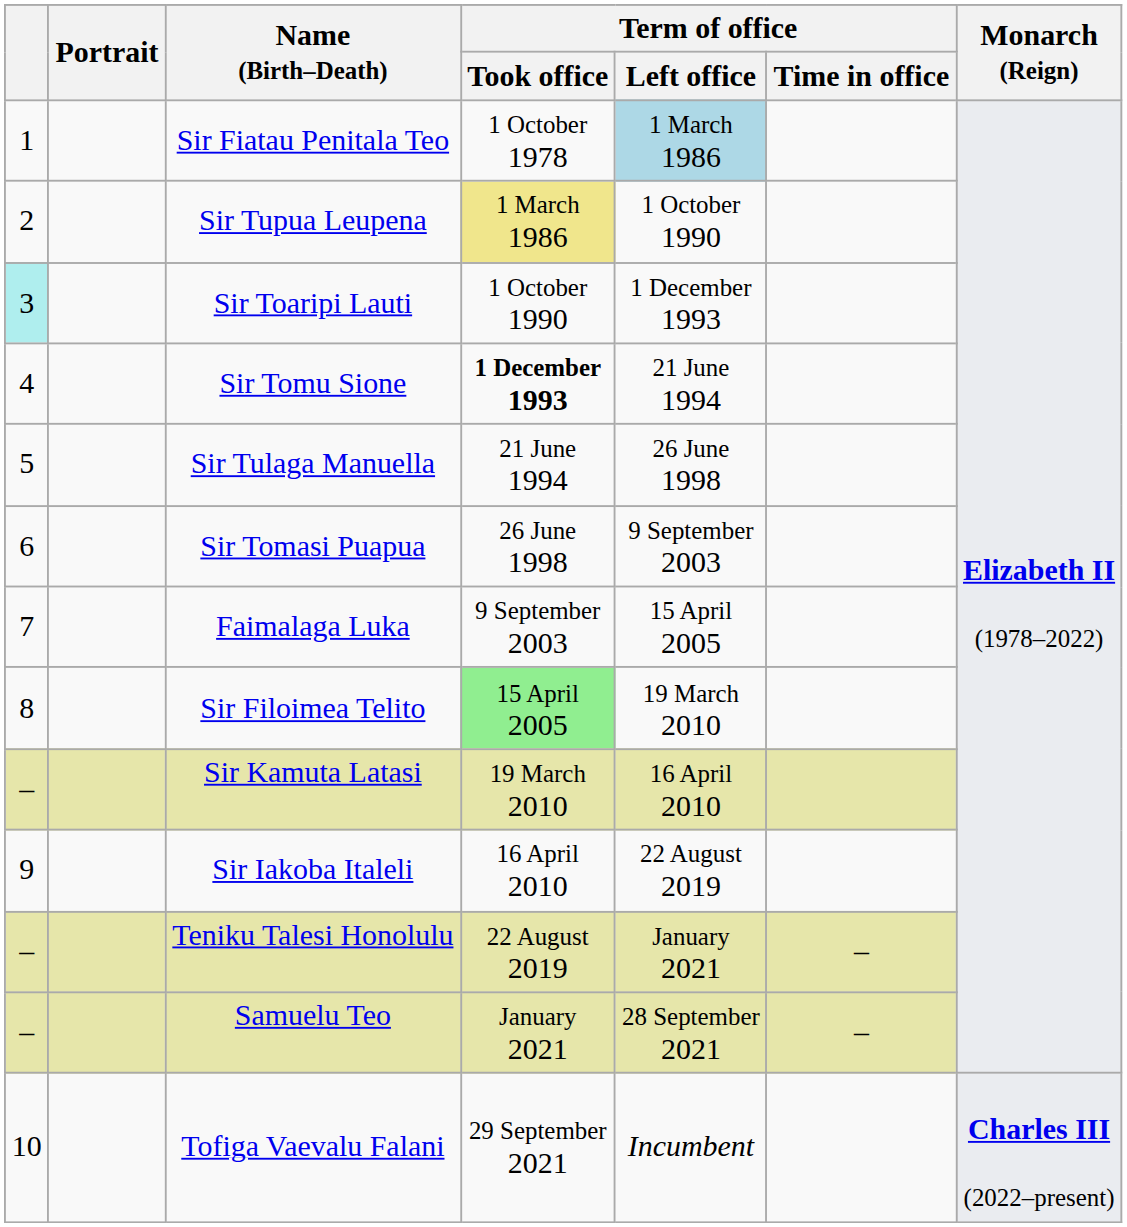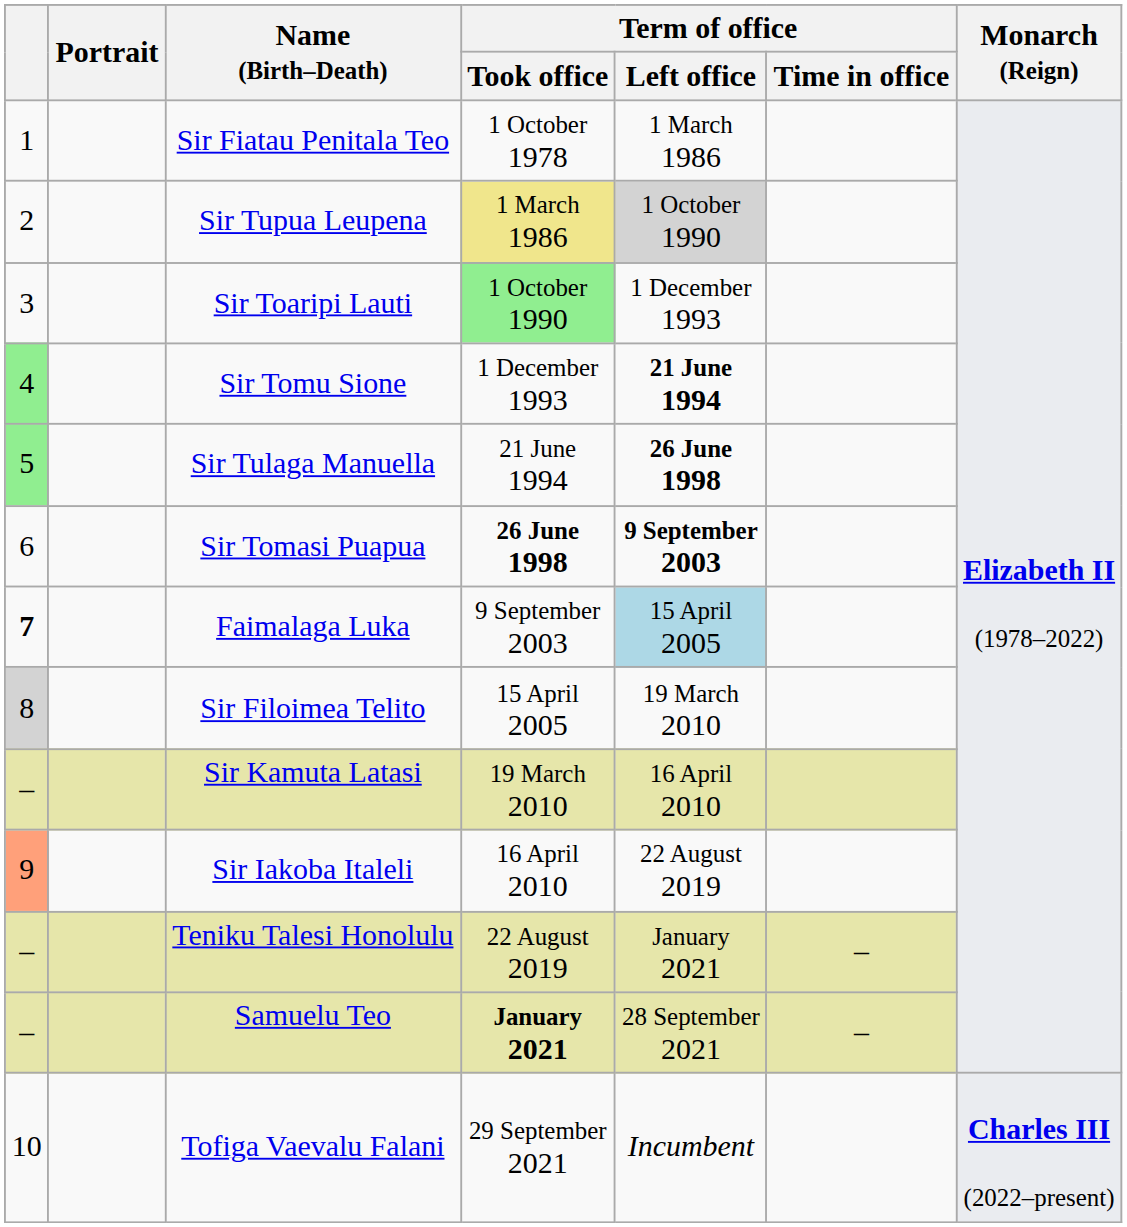(691, 141) lightblue background -> (691, 141) no background
(691, 222) no background -> (691, 222) lightgrey background
(27, 302) paleturquoise background -> (27, 302) no background
(538, 304) no background -> (538, 304) lightgreen background
(27, 383) no background -> (27, 383) lightgreen background
(538, 383) bold -> (538, 385) normal
(691, 385) normal -> (691, 383) bold
(27, 464) no background -> (27, 464) lightgreen background
(691, 466) normal -> (691, 464) bold
(538, 547) normal -> (538, 545) bold
(691, 547) normal -> (691, 545) bold
(27, 626) normal -> (27, 626) bold
(691, 628) no background -> (691, 628) lightblue background
(27, 707) no background -> (27, 707) lightgrey background
(538, 709) lightgreen background -> (538, 709) no background
(27, 869) no background -> (27, 869) lightsalmon background
(538, 1034) normal -> (538, 1032) bold
